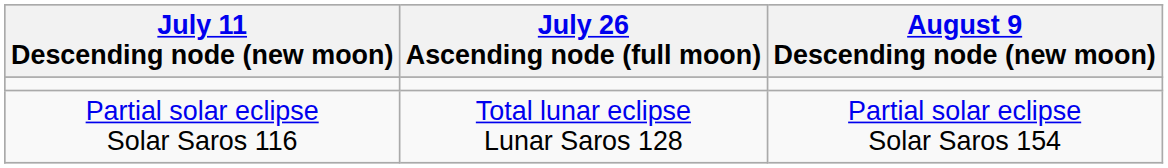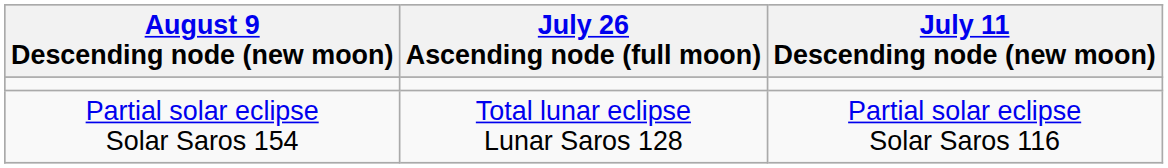columns swapped: (202, 40) <-> (965, 40)
